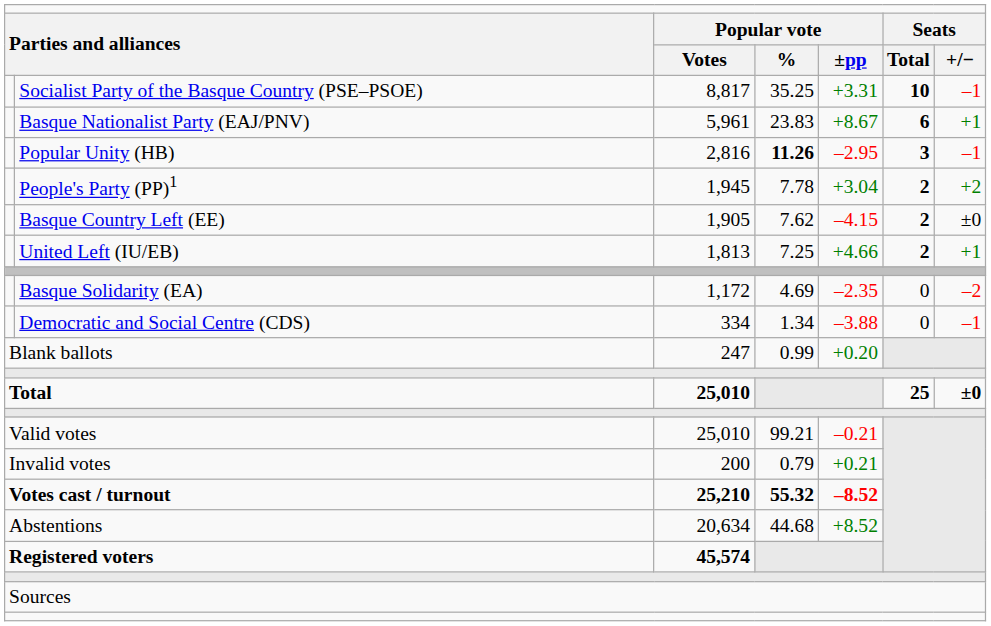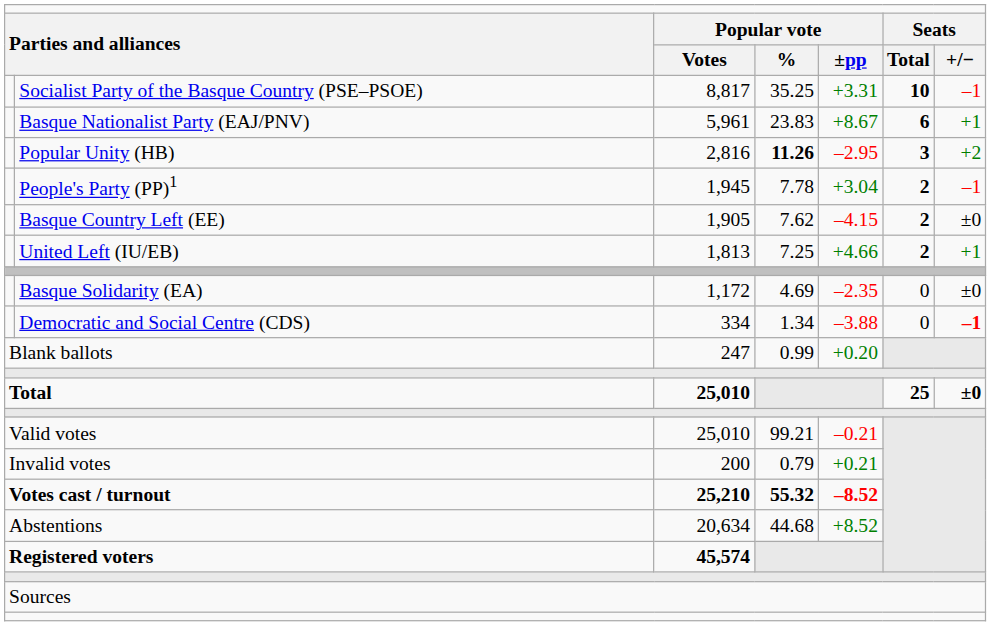(972, 152) –1 -> (971, 152) +2
(971, 186) +2 -> (972, 186) –1
(972, 290) –2 -> (971, 290) ±0
(972, 321) normal -> (972, 321) bold
